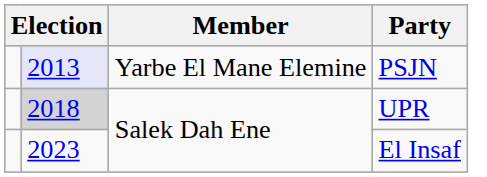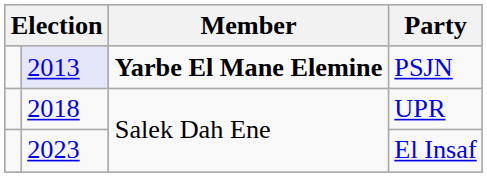(241, 66) normal -> (249, 66) bold
(53, 108) lightgrey background -> (53, 108) no background
